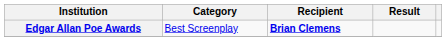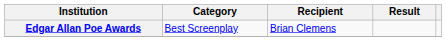(305, 28) bold -> (303, 28) normal
